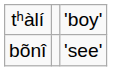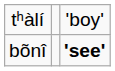(83, 50) normal -> (85, 50) bold
